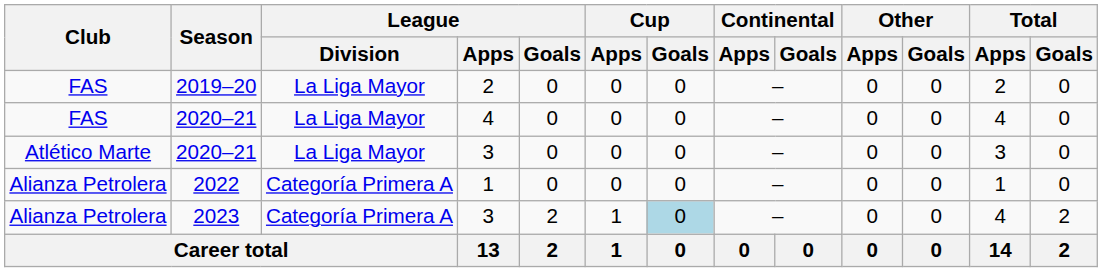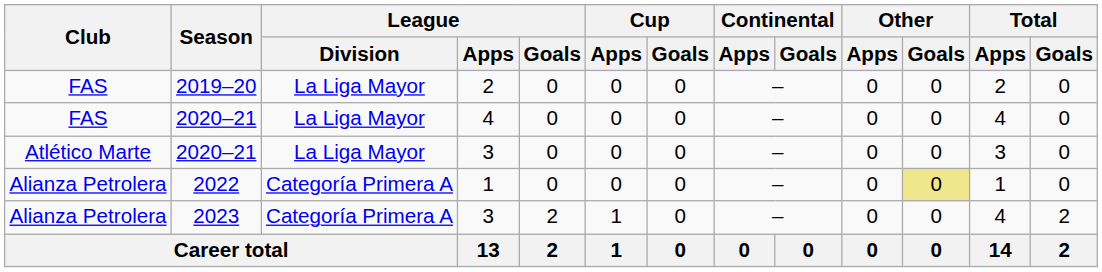(936, 184) no background -> (936, 184) khaki background
(680, 217) lightblue background -> (680, 217) no background
